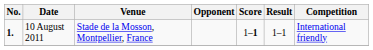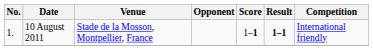(10, 32) bold -> (10, 32) normal
(279, 32) normal -> (279, 32) bold
